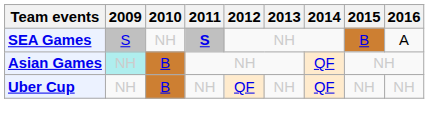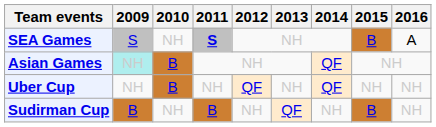+ row: (59, 110)
